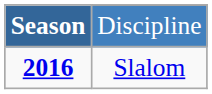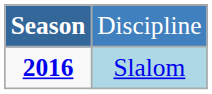(149, 67) no background -> (149, 67) lightblue background
